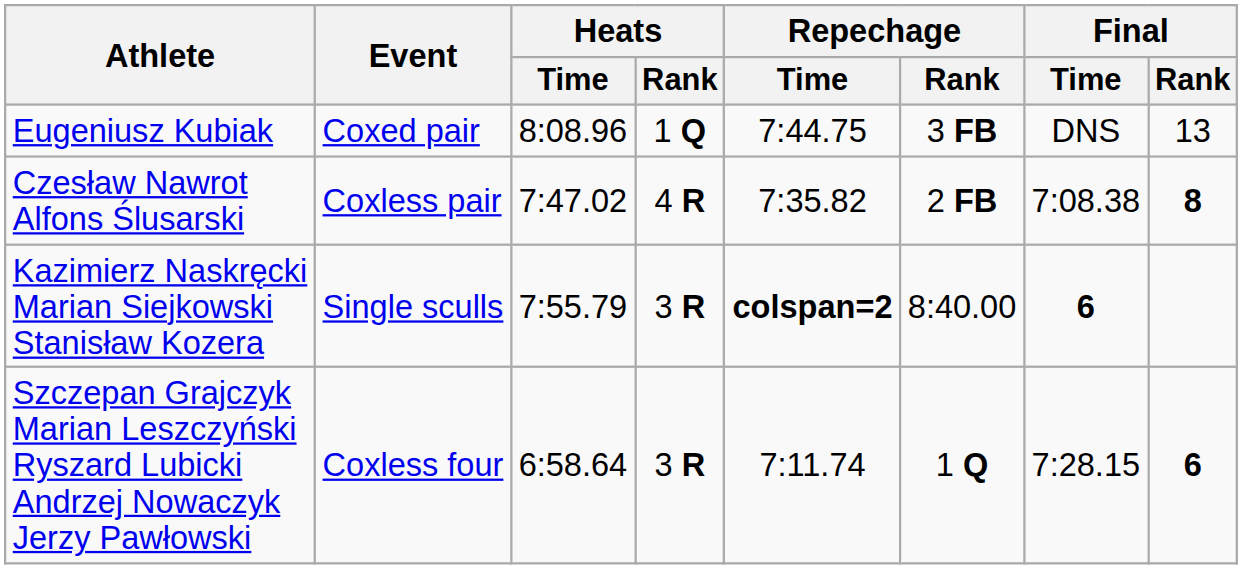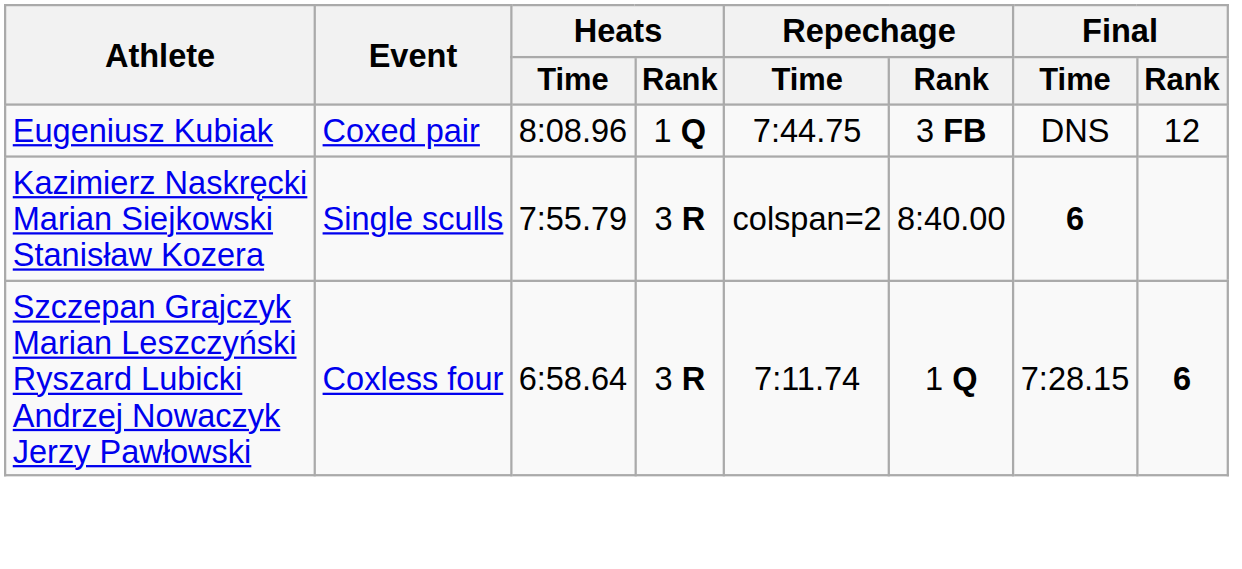(1193, 131) 13 -> (1182, 131) 12
- row: (130, 201)
(813, 306) bold -> (807, 219) normal
